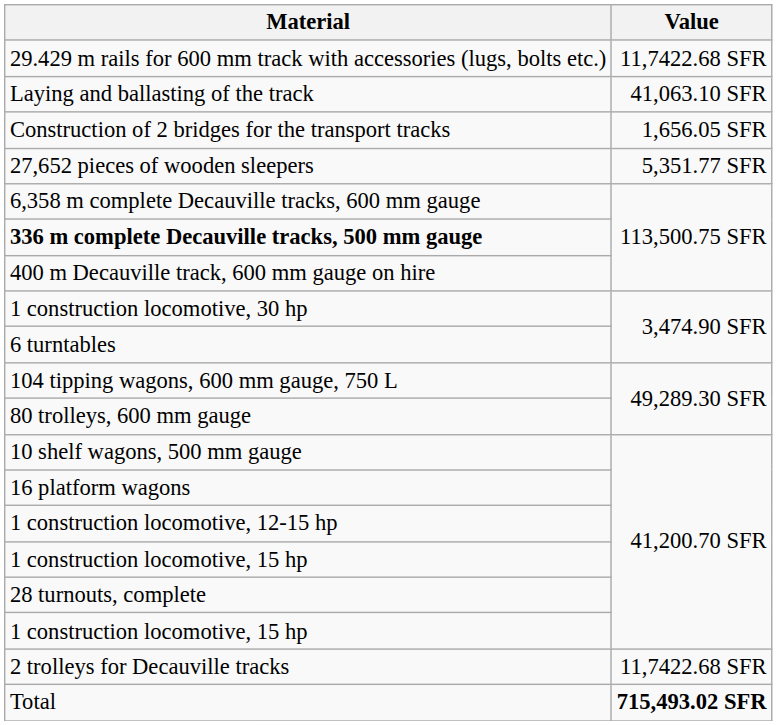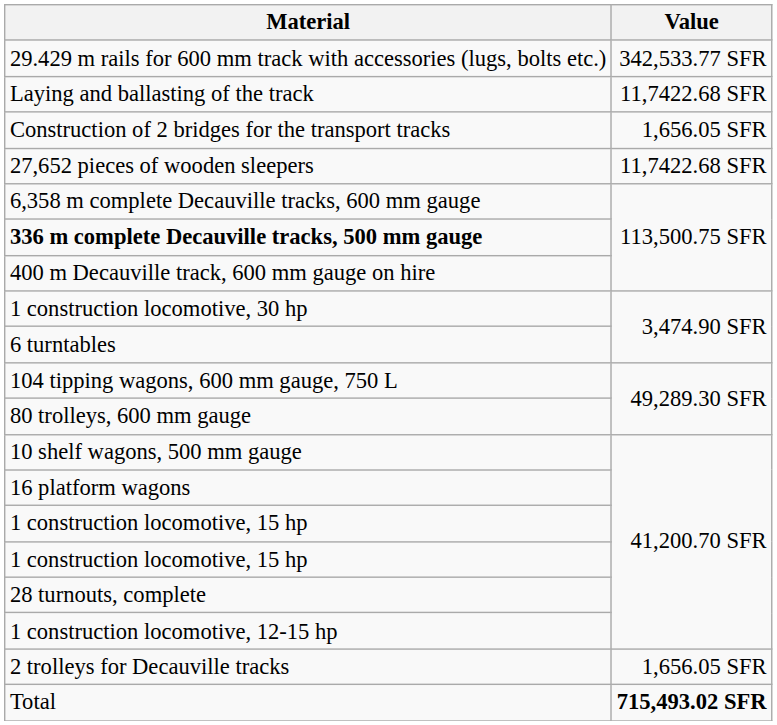(693, 58) 11,7422.68 SFR -> (693, 58) 342,533.77 SFR
(699, 93) 41,063.10 SFR -> (693, 93) 11,7422.68 SFR
(704, 165) 5,351.77 SFR -> (693, 165) 11,7422.68 SFR
(174, 523) 1 construction locomotive, 12-15 hp -> (159, 523) 1 construction locomotive, 15 hp
(159, 630) 1 construction locomotive, 15 hp -> (174, 630) 1 construction locomotive, 12-15 hp
(693, 666) 11,7422.68 SFR -> (704, 666) 1,656.05 SFR
